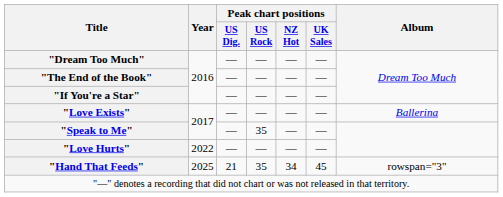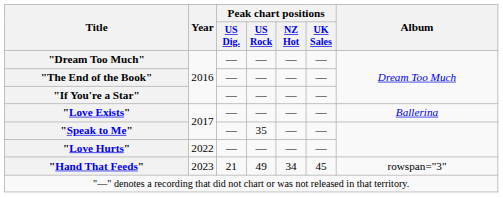(202, 166) 2025 -> (202, 166) 2023
(261, 166) 35 -> (261, 166) 49
